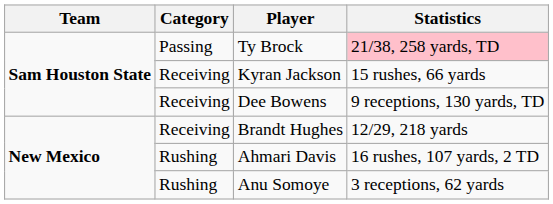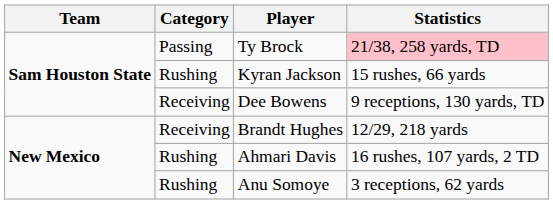(194, 74) Receiving -> (188, 74) Rushing
